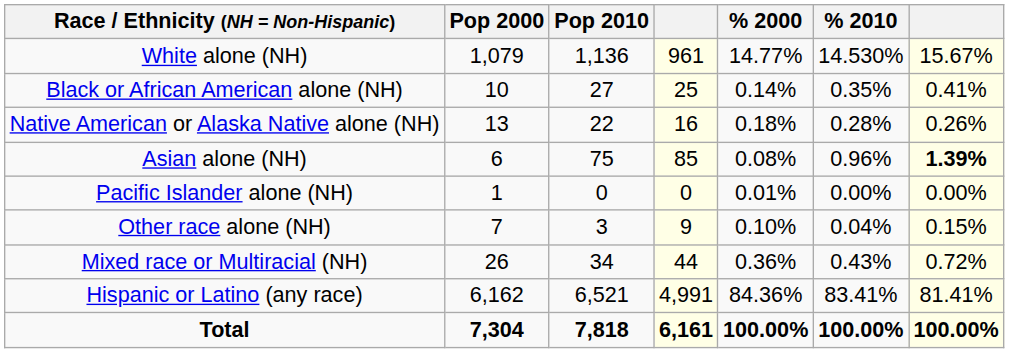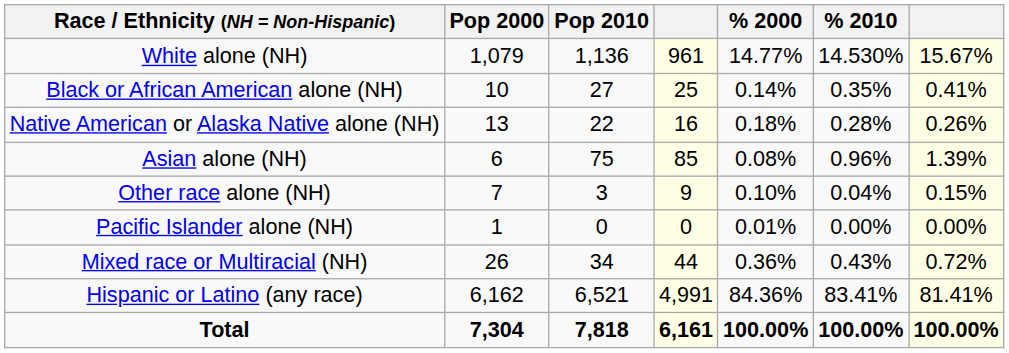(956, 158) bold -> (956, 158) normal
rows swapped: (225, 192) <-> (225, 227)
